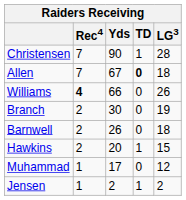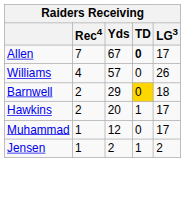- row: (39, 54)
(163, 73) 18 -> (163, 54) 17
(79, 92) bold -> (78, 73) normal
(115, 92) 66 -> (114, 73) 57
- row: (26, 110)
(115, 129) 26 -> (114, 92) 29
(139, 129) no background -> (138, 92) gold background
(163, 148) 15 -> (163, 110) 17
(115, 167) 17 -> (114, 129) 12
(163, 167) 12 -> (163, 129) 17
